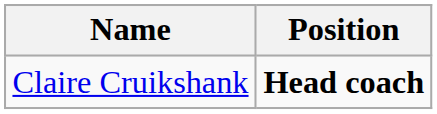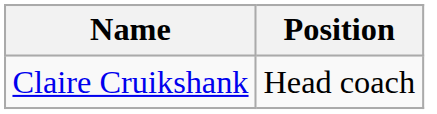(344, 81) bold -> (339, 81) normal
